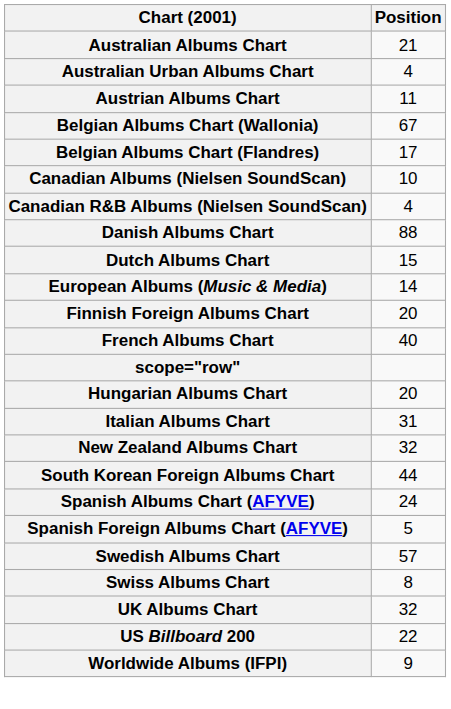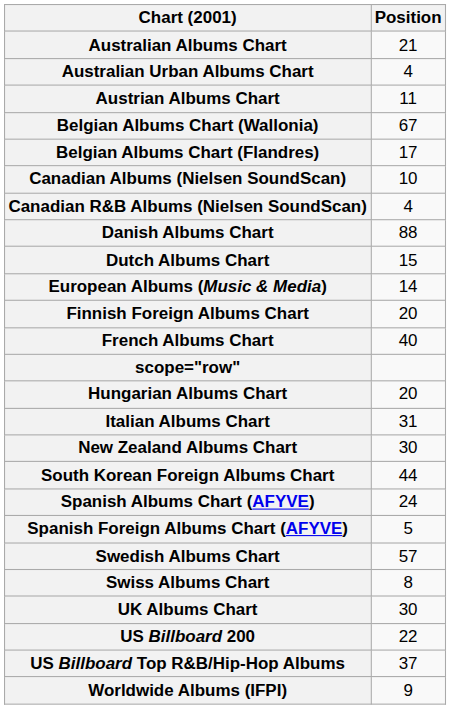(408, 448) 32 -> (408, 448) 30
(408, 609) 32 -> (408, 609) 30
+ row: (188, 663)
